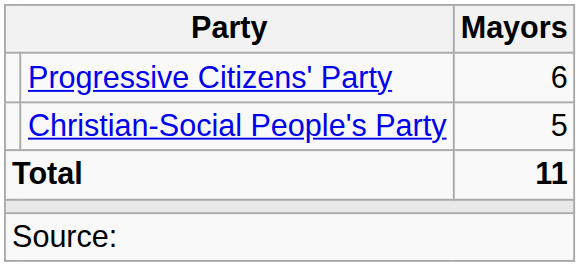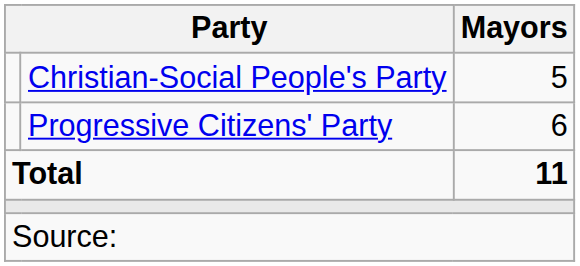rows swapped: (210, 77) <-> (237, 125)
